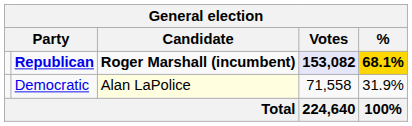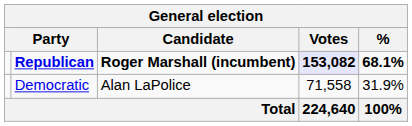(383, 62) gold background -> (383, 62) no background
(146, 86) lightyellow background -> (146, 86) no background
